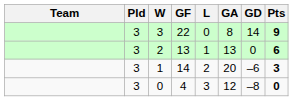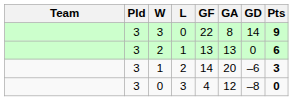columns swapped: (206, 13) <-> (183, 13)
